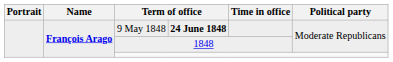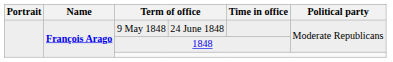(198, 28) bold -> (197, 28) normal
